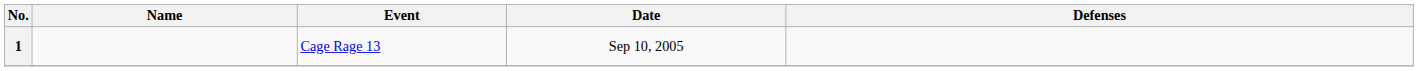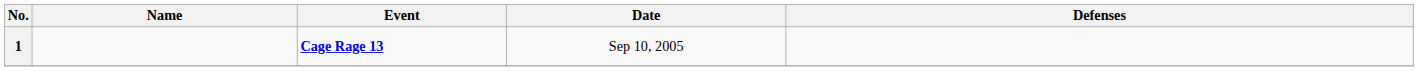(340, 46) normal -> (342, 46) bold
